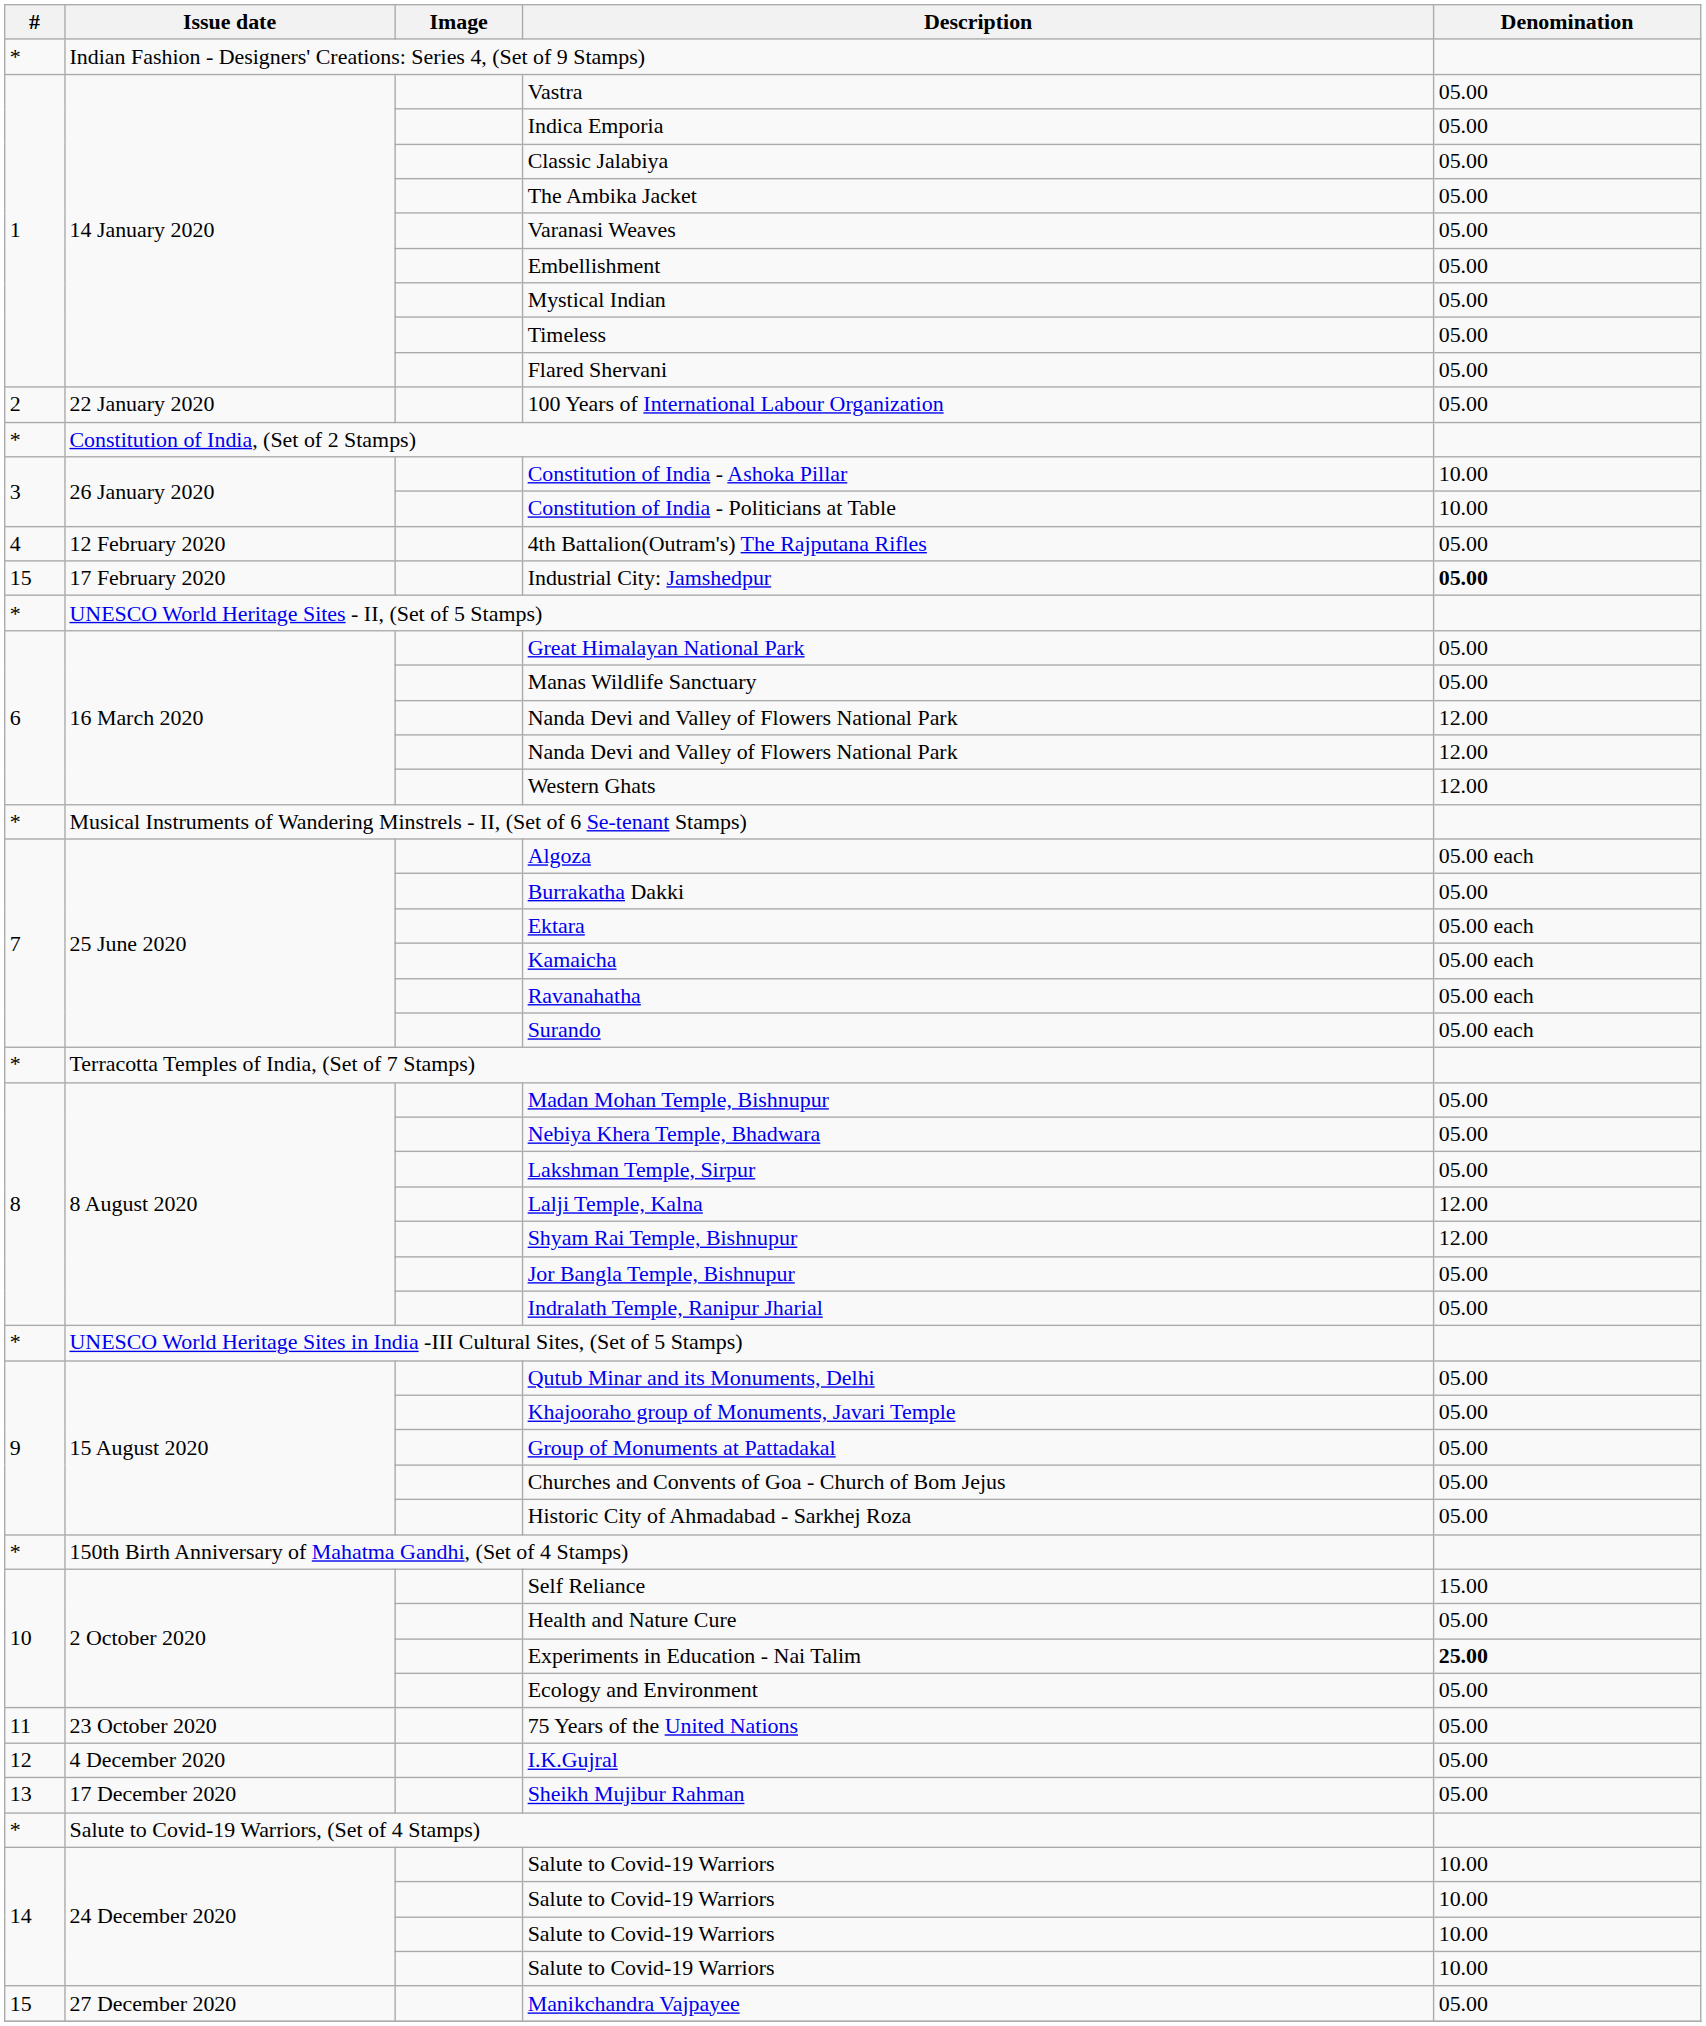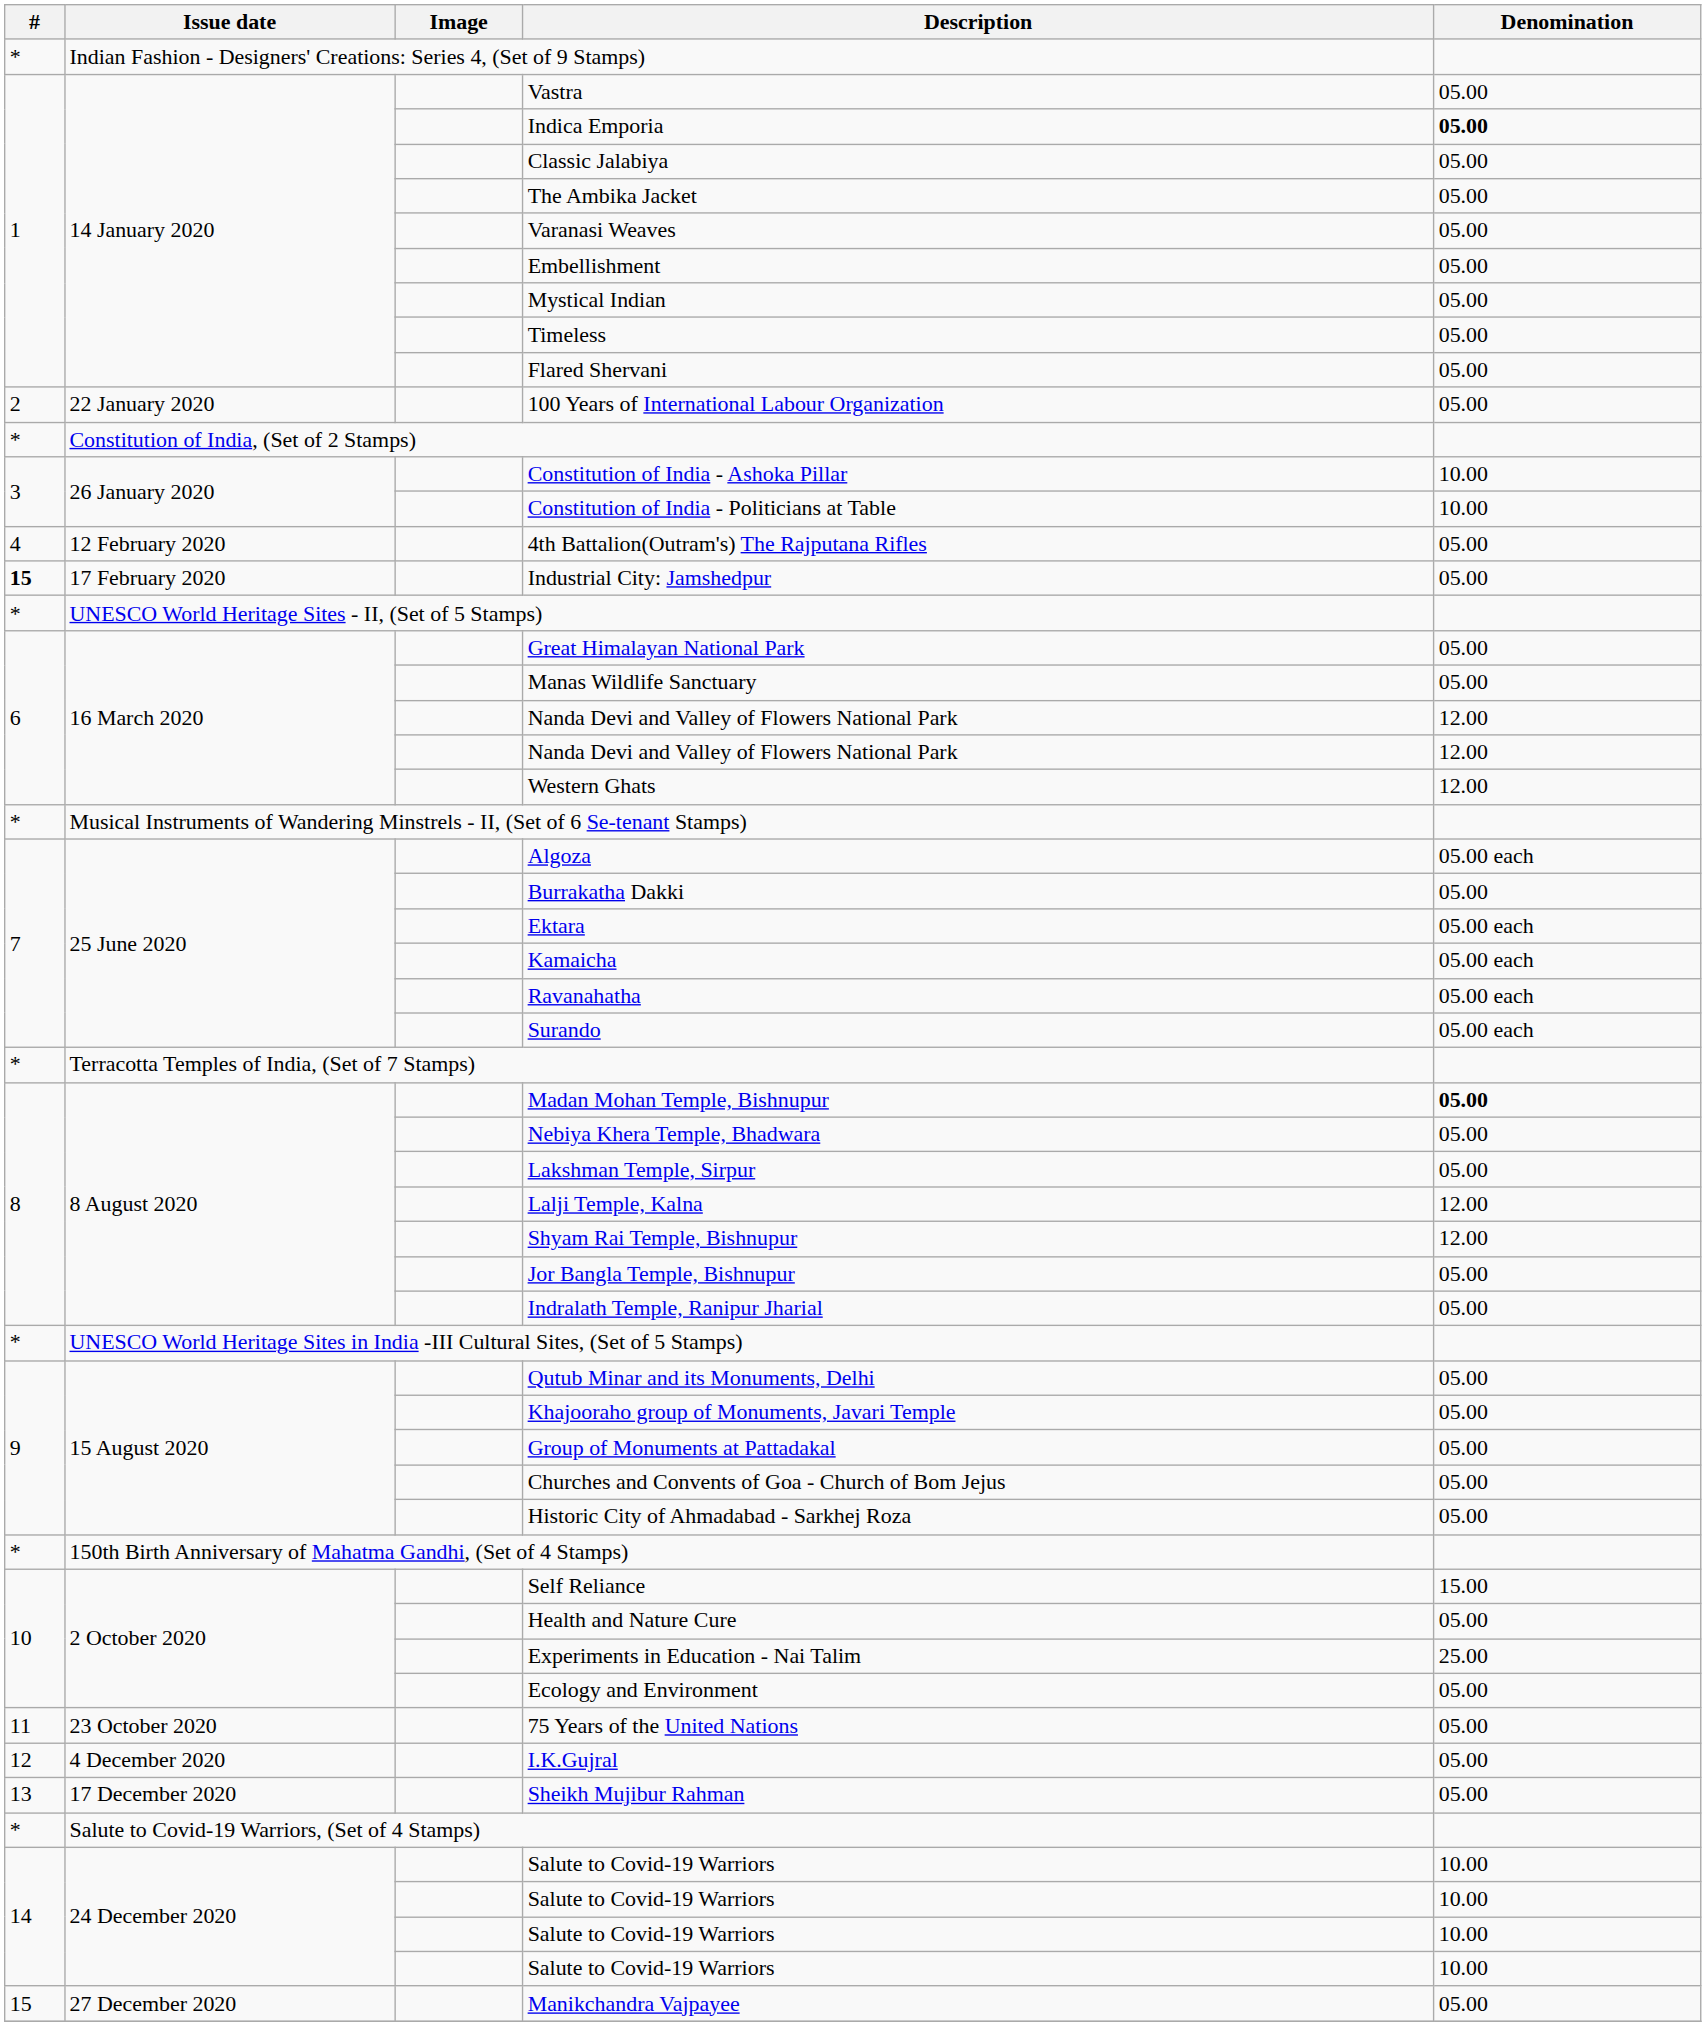(1463, 126) normal -> (1463, 126) bold
(21, 578) normal -> (21, 578) bold
(1463, 578) bold -> (1463, 578) normal
(1463, 1099) normal -> (1463, 1099) bold
(1463, 1655) bold -> (1463, 1655) normal
